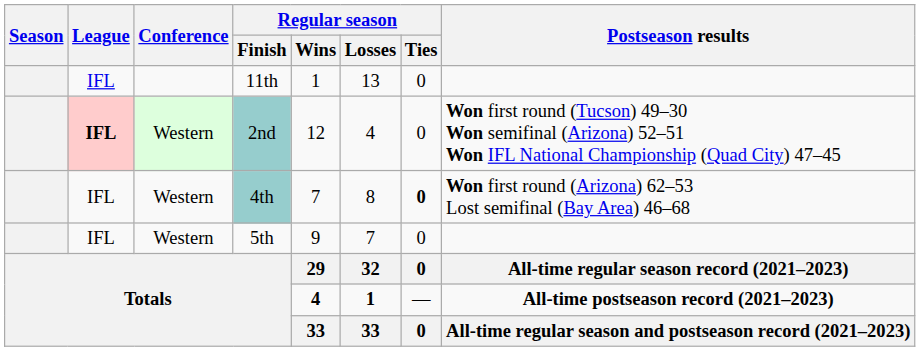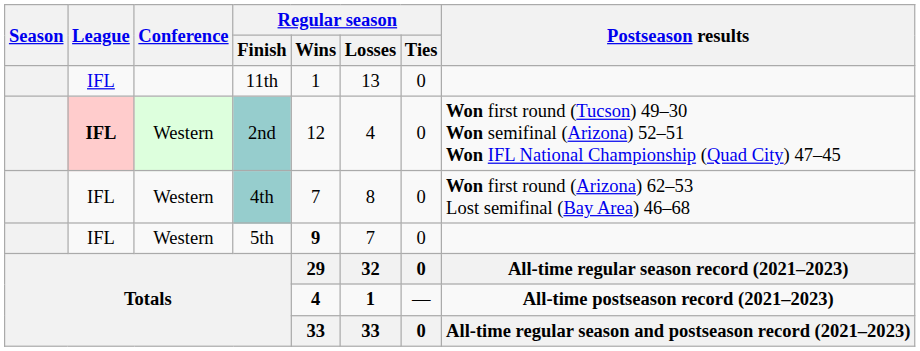(421, 197) bold -> (421, 197) normal
(316, 238) normal -> (316, 238) bold
